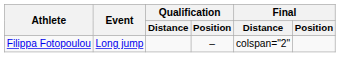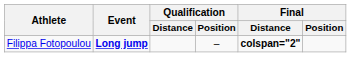(119, 44) normal -> (122, 44) bold
(263, 44) normal -> (270, 44) bold
